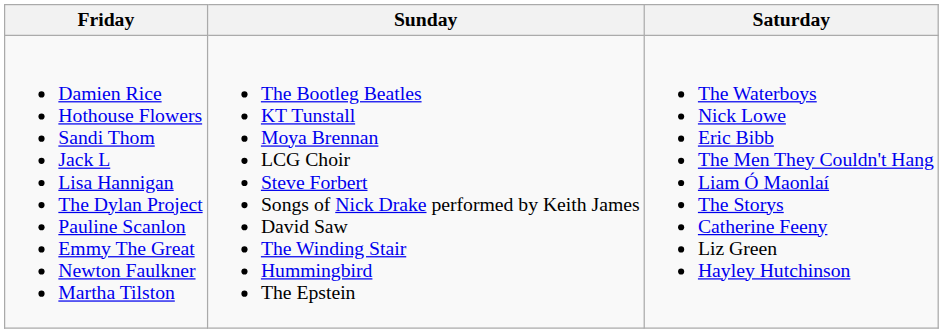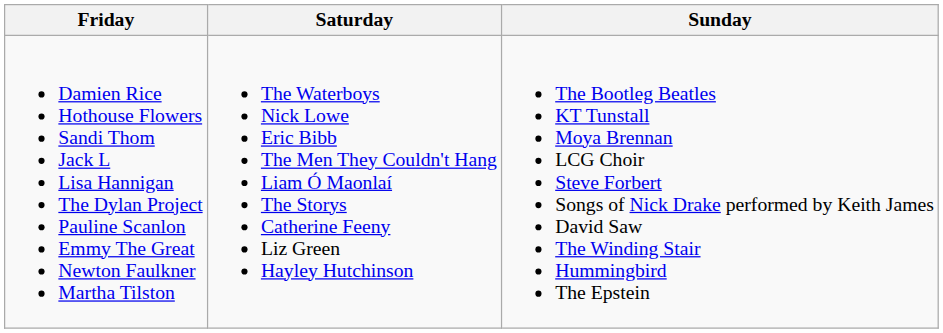columns swapped: (791, 20) <-> (426, 20)
